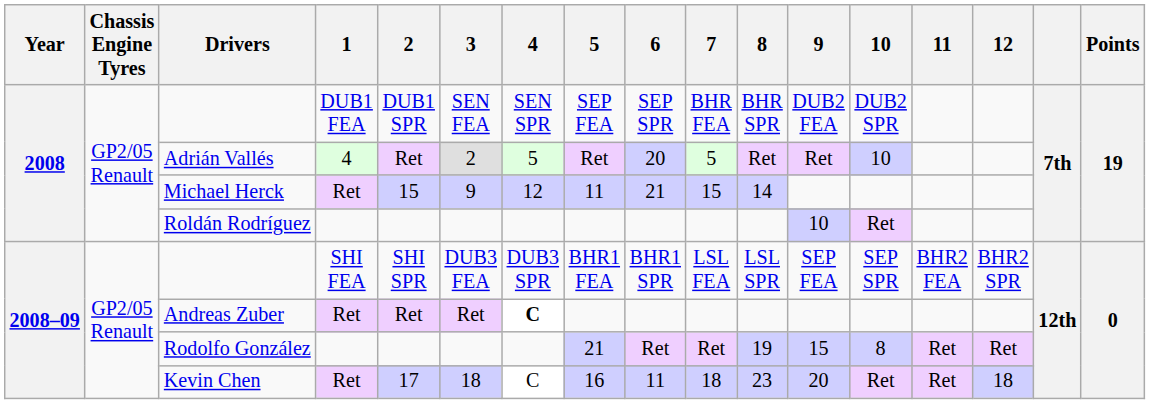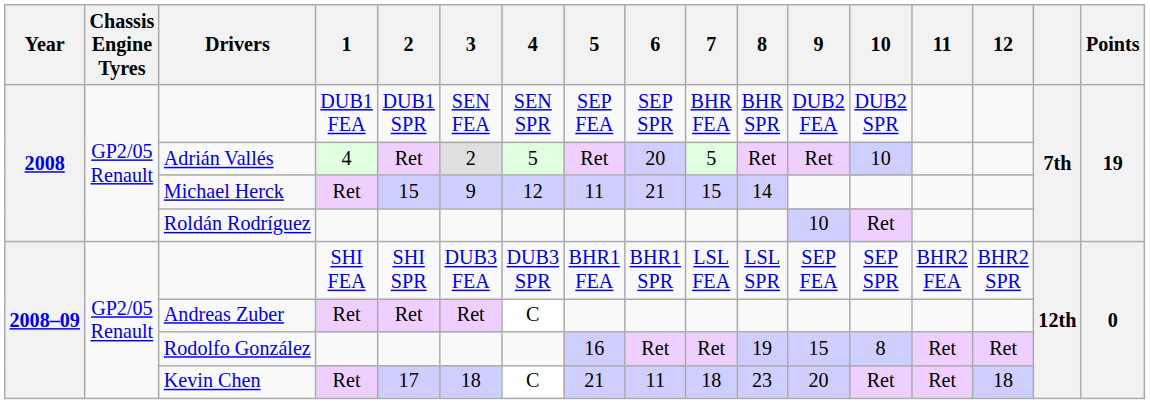(533, 314) bold -> (533, 314) normal
(594, 347) 21 -> (594, 347) 16
(594, 381) 16 -> (594, 381) 21
